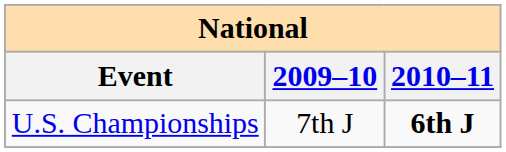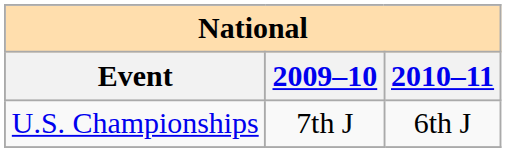(443, 123) bold -> (443, 123) normal
